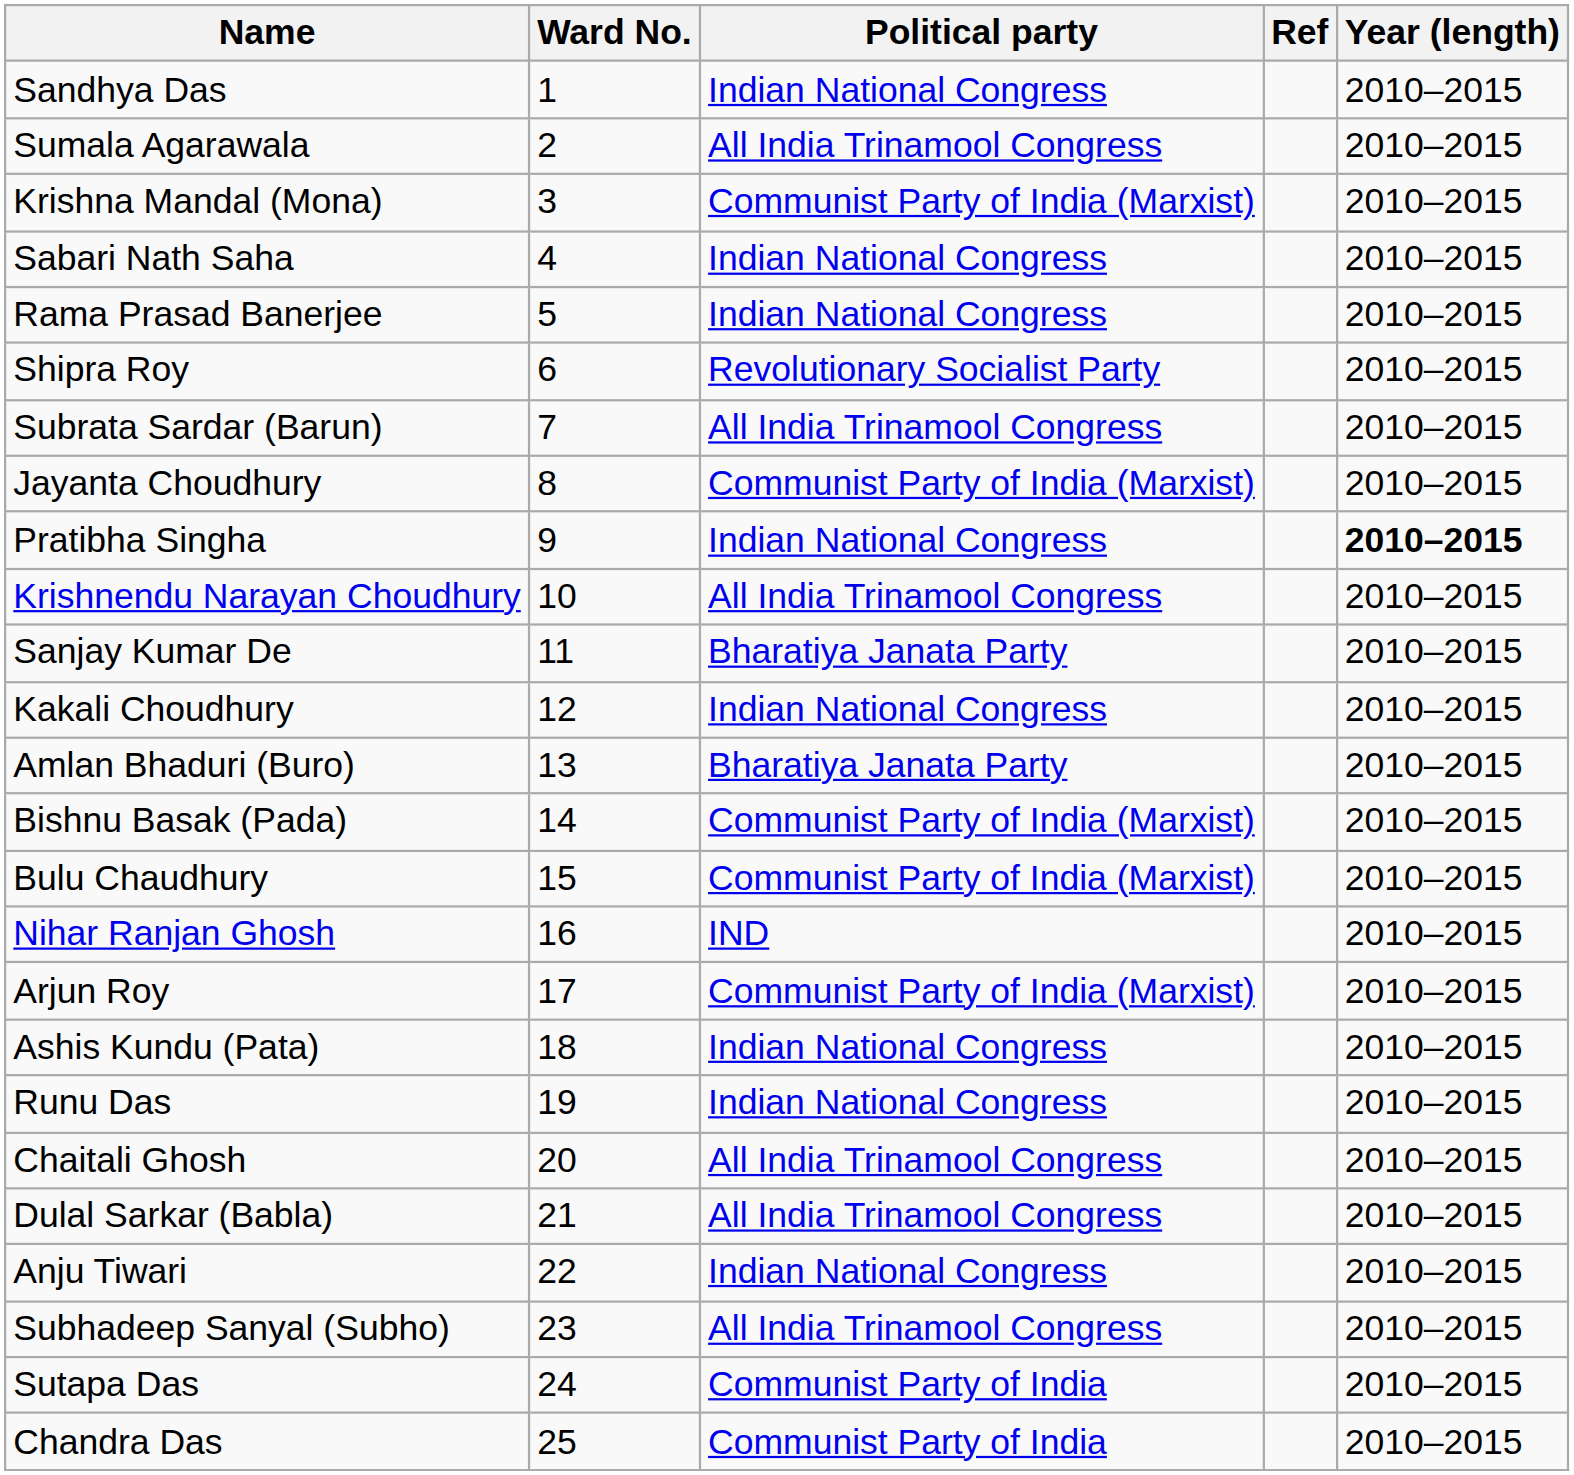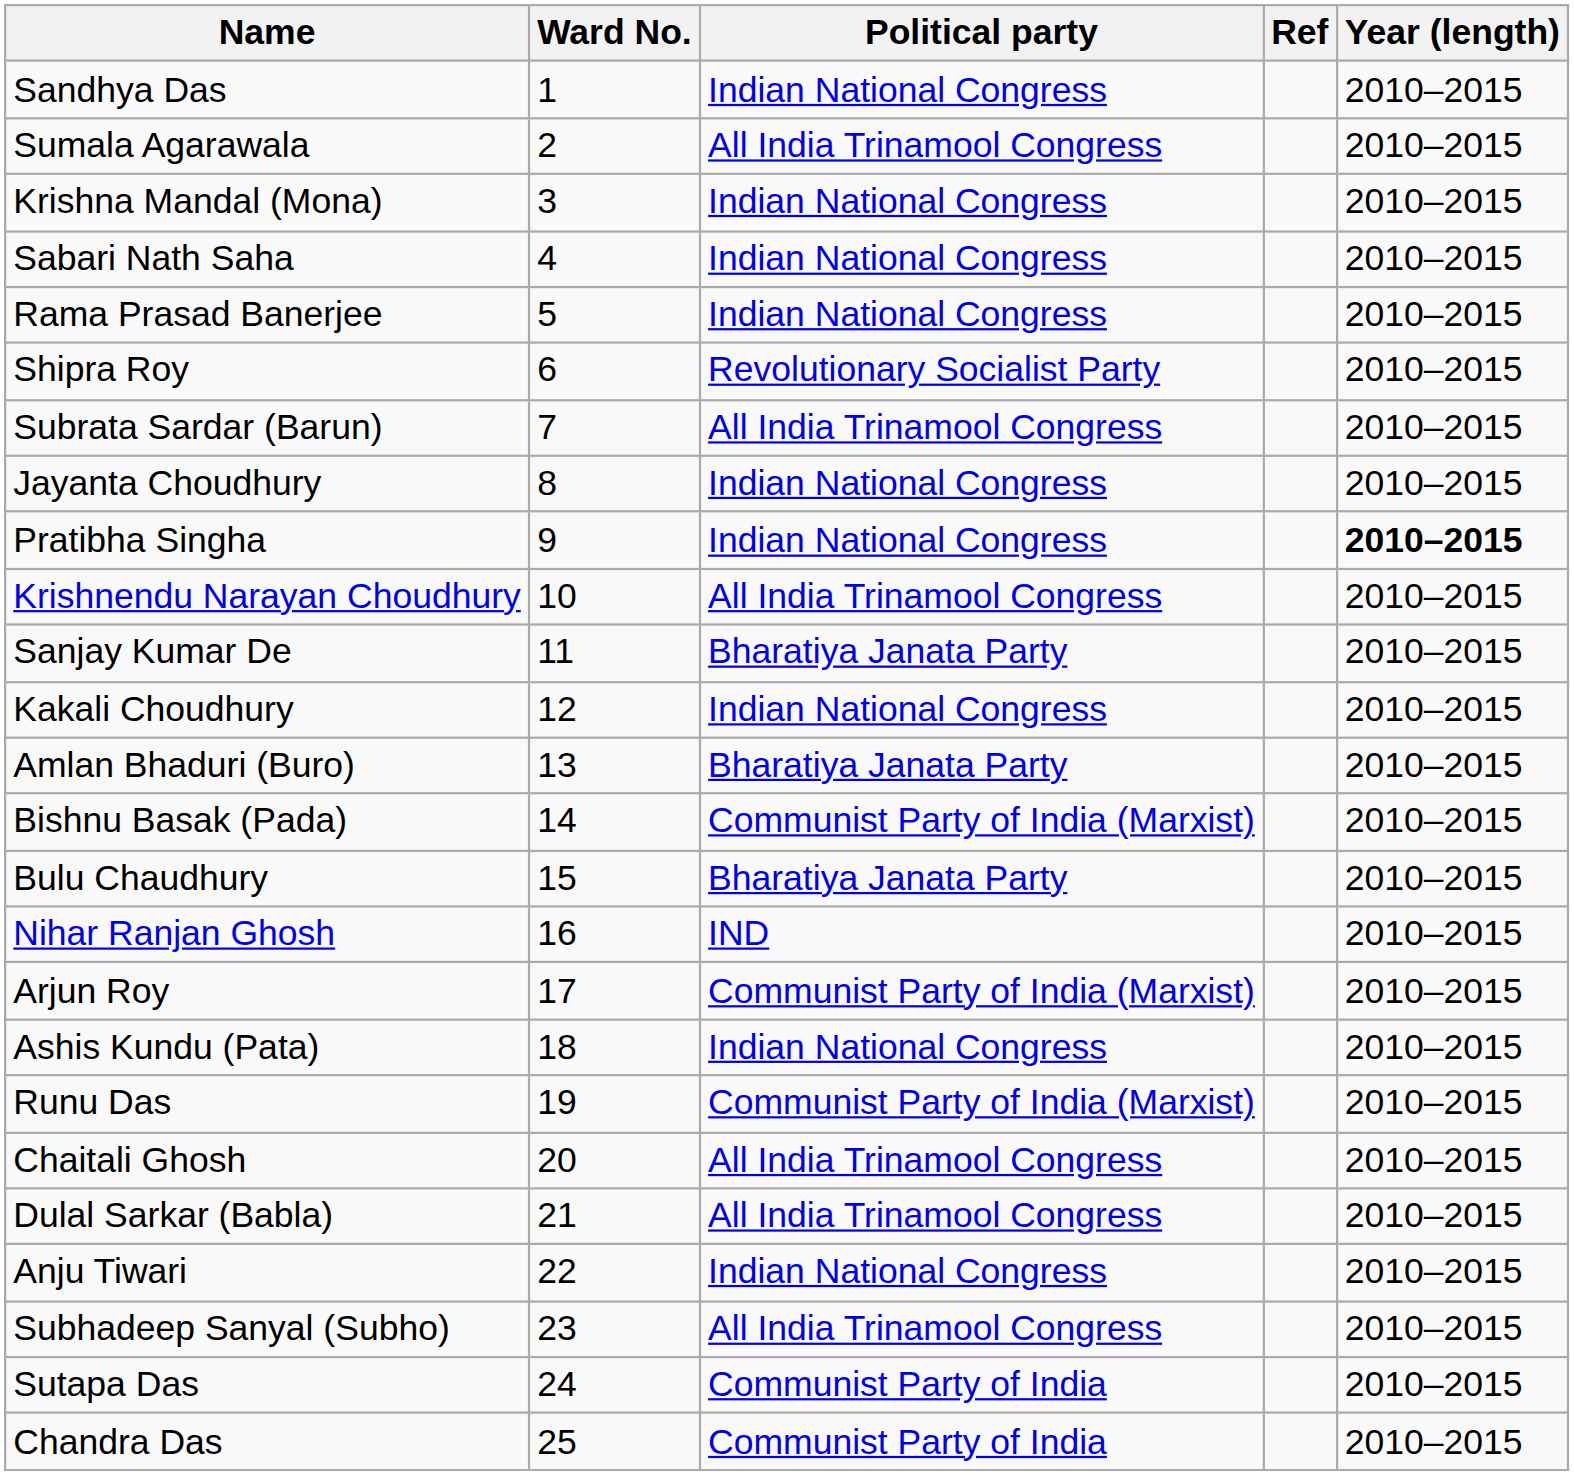(981, 201) Communist Party of India (Marxist) -> (908, 201) Indian National Congress
(981, 483) Communist Party of India (Marxist) -> (908, 483) Indian National Congress
(981, 877) Communist Party of India (Marxist) -> (888, 877) Bharatiya Janata Party
(908, 1102) Indian National Congress -> (981, 1102) Communist Party of India (Marxist)
